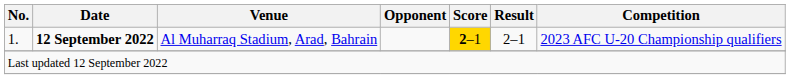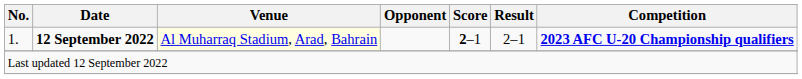(269, 39) no background -> (269, 39) lightyellow background
(470, 39) gold background -> (470, 39) no background
(661, 39) normal -> (667, 39) bold
